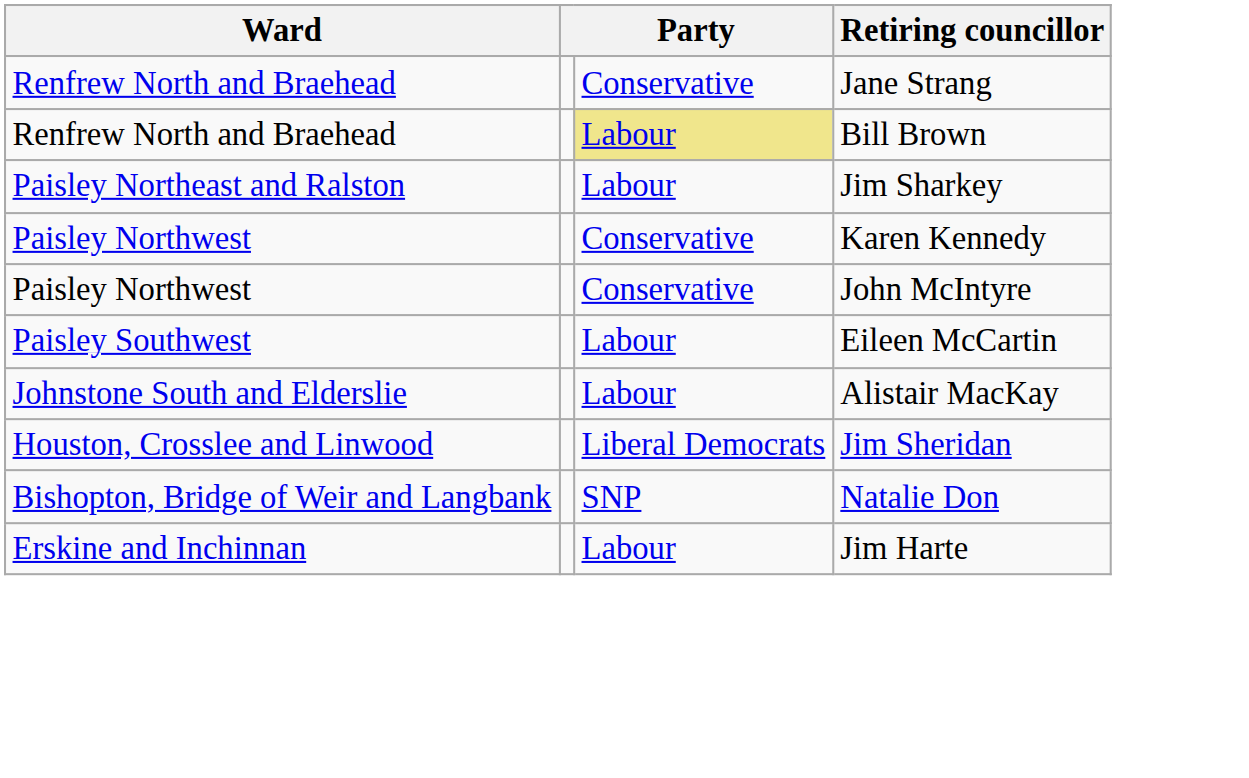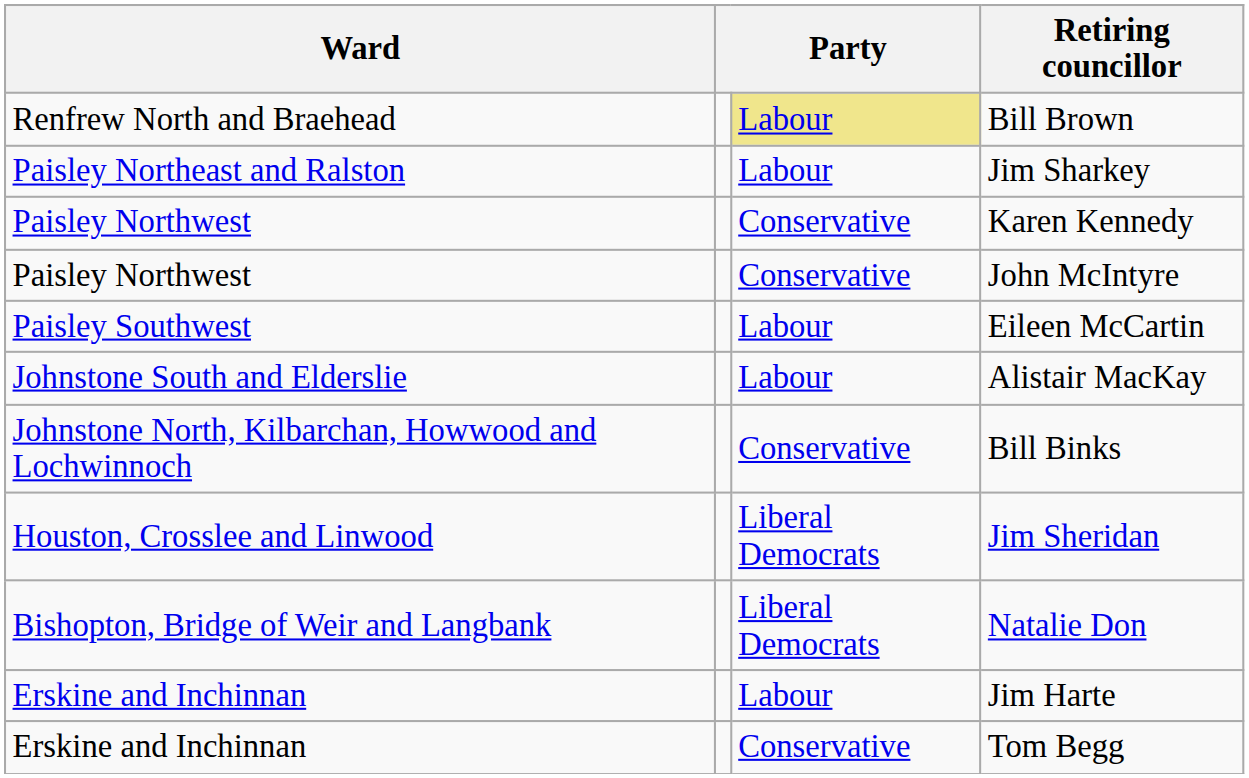- row: (916, 82)
+ row: (1055, 447)
(611, 496) SNP -> (809, 624) Liberal Democrats
+ row: (1056, 746)
